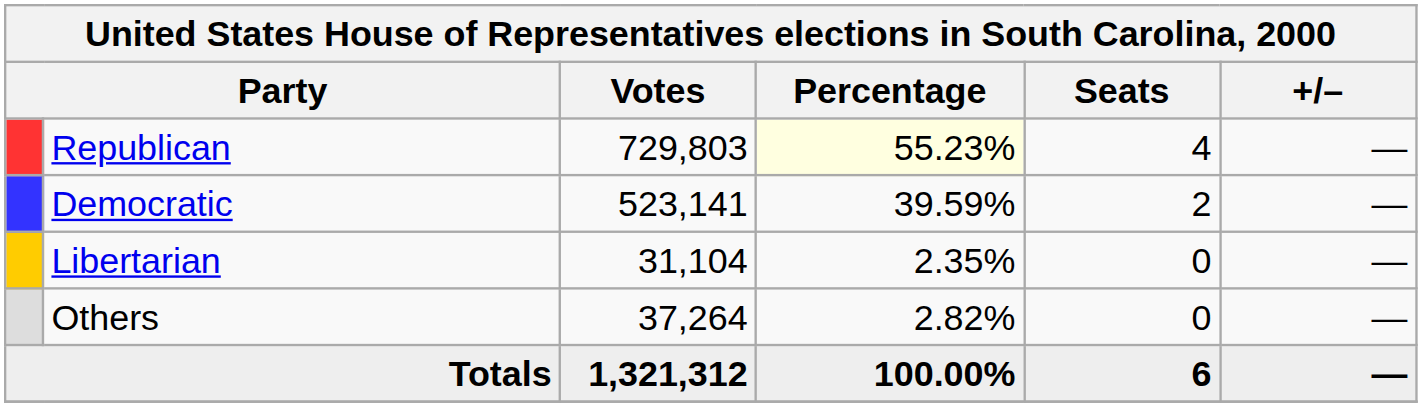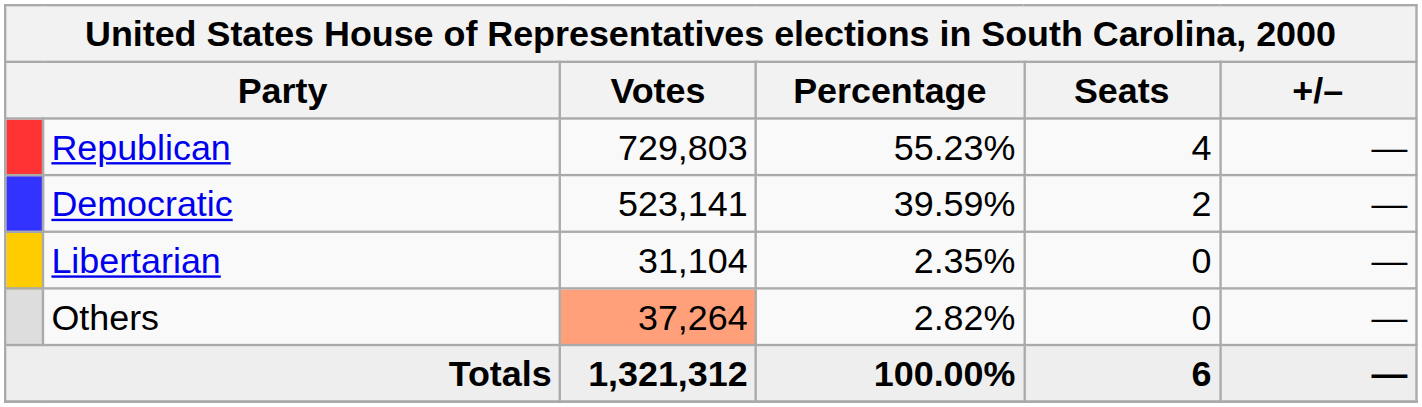(955, 147) lightyellow background -> (955, 147) no background
(693, 318) no background -> (693, 318) lightsalmon background
